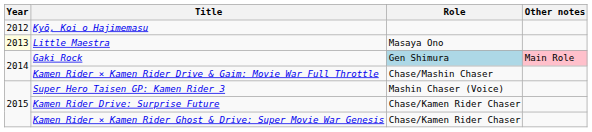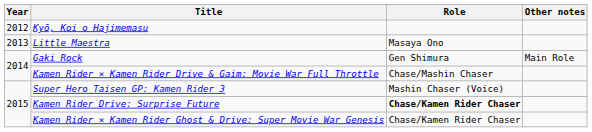(18, 42) lightyellow background -> (18, 42) no background
(419, 58) lightblue background -> (419, 58) no background
(550, 58) pink background -> (550, 58) no background
(455, 104) normal -> (455, 104) bold
